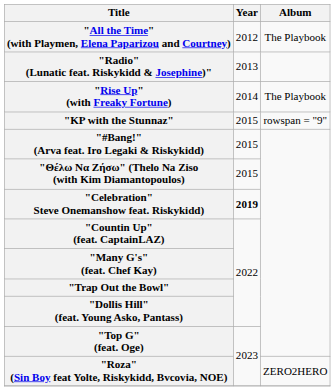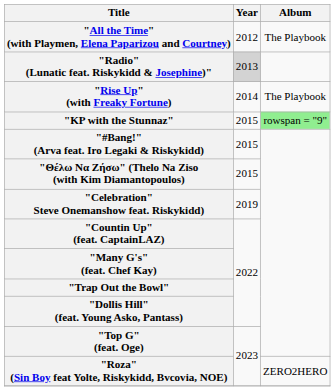(247, 66) no background -> (247, 66) lightgrey background
(295, 120) no background -> (295, 120) lightgreen background
(247, 204) bold -> (247, 204) normal
